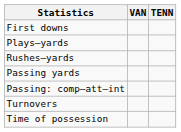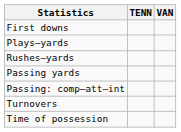columns swapped: (138, 12) <-> (162, 12)
